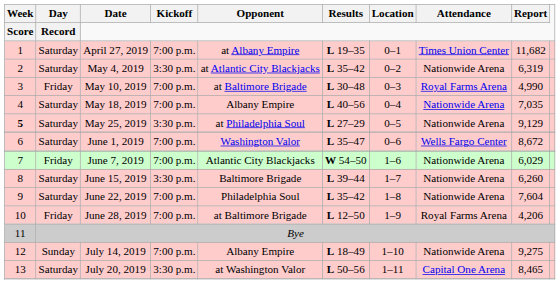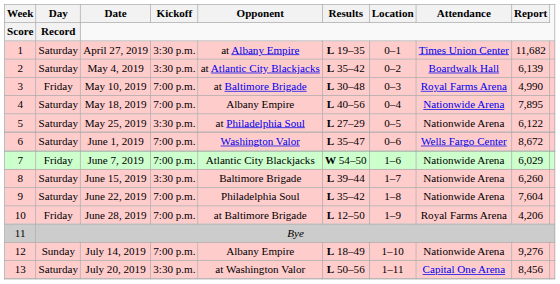(174, 50) 7:00 p.m. -> (174, 50) 3:30 p.m.
(464, 68) Nationwide Arena -> (464, 68) Boardwalk Hall
(531, 68) 6,319 -> (531, 68) 6,139
(531, 105) 7,035 -> (531, 105) 7,895
(20, 123) bold -> (20, 123) normal
(531, 123) 9,129 -> (531, 123) 6,122
(531, 251) 9,275 -> (531, 251) 9,276
(531, 269) 8,465 -> (531, 269) 8,456
